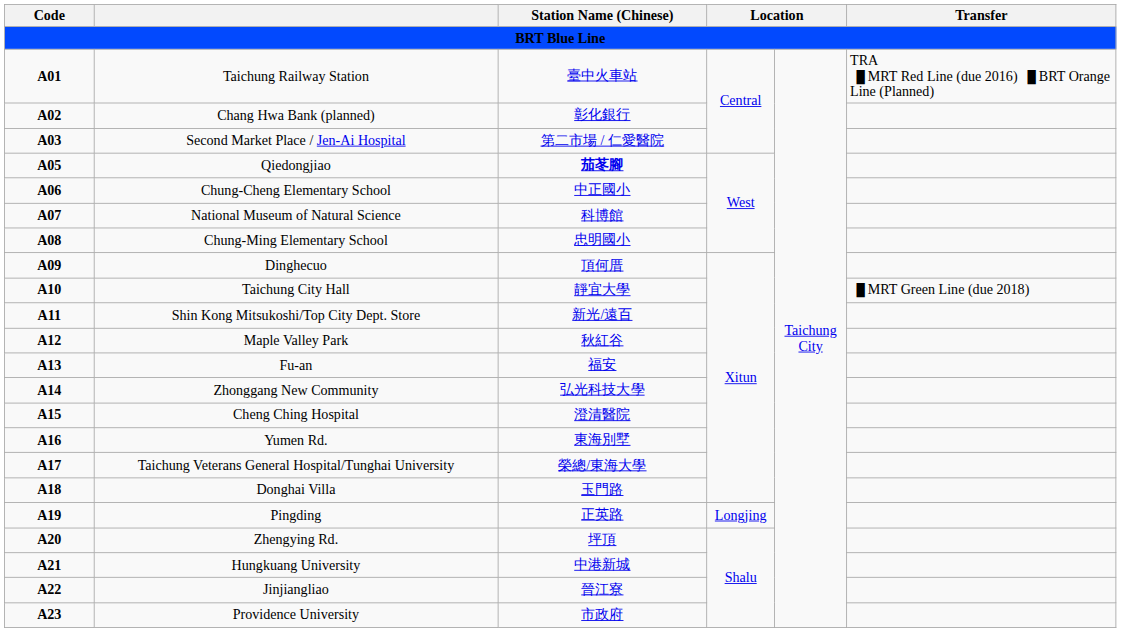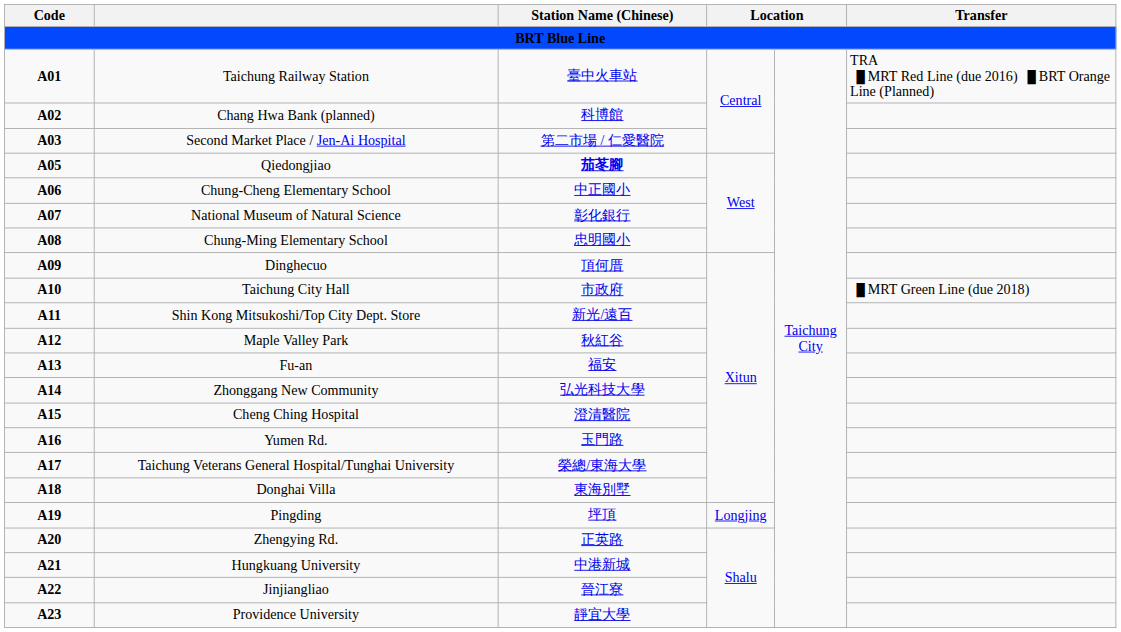(602, 115) 彰化銀行 -> (602, 115) 科博館
(602, 215) 科博館 -> (602, 215) 彰化銀行
(602, 290) 靜宜大學 -> (602, 290) 市政府
(602, 439) 東海別墅 -> (602, 439) 玉門路
(602, 489) 玉門路 -> (602, 489) 東海別墅
(602, 514) 正英路 -> (602, 514) 坪頂
(602, 539) 坪頂 -> (602, 539) 正英路
(602, 614) 市政府 -> (602, 614) 靜宜大學
